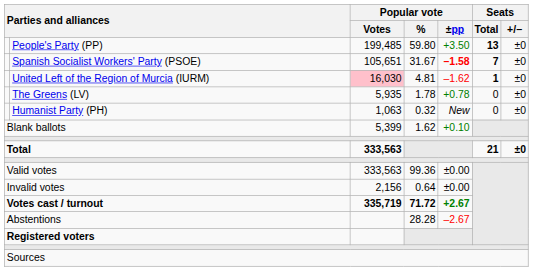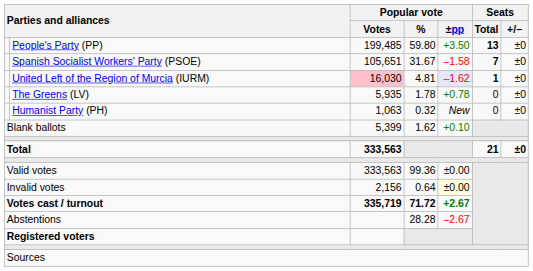(457, 62) bold -> (457, 62) normal
(457, 78) no background -> (457, 78) lavender background
(457, 187) no background -> (457, 187) lightyellow background
